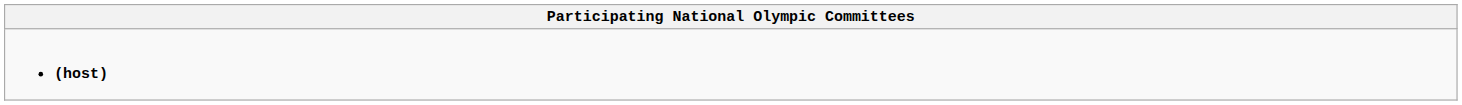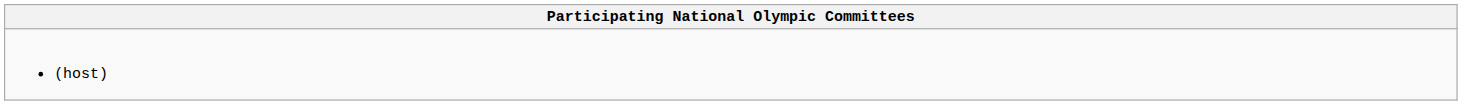(731, 73) bold -> (731, 73) normal
